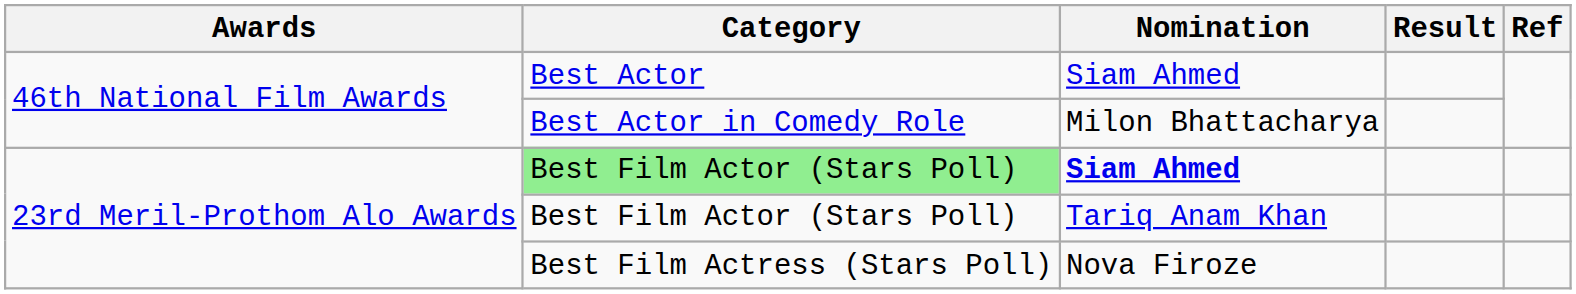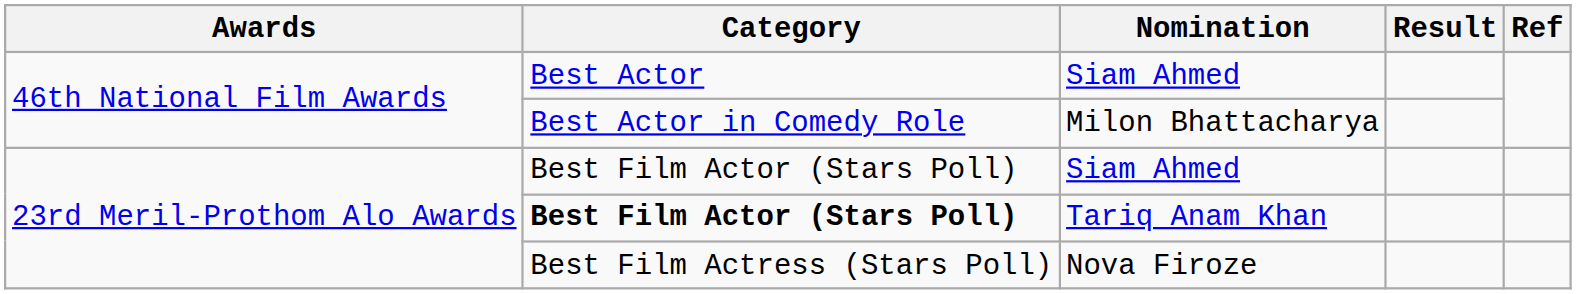(774, 170) lightgreen background -> (774, 170) no background
(1153, 170) bold -> (1153, 170) normal
(774, 218) normal -> (774, 218) bold
